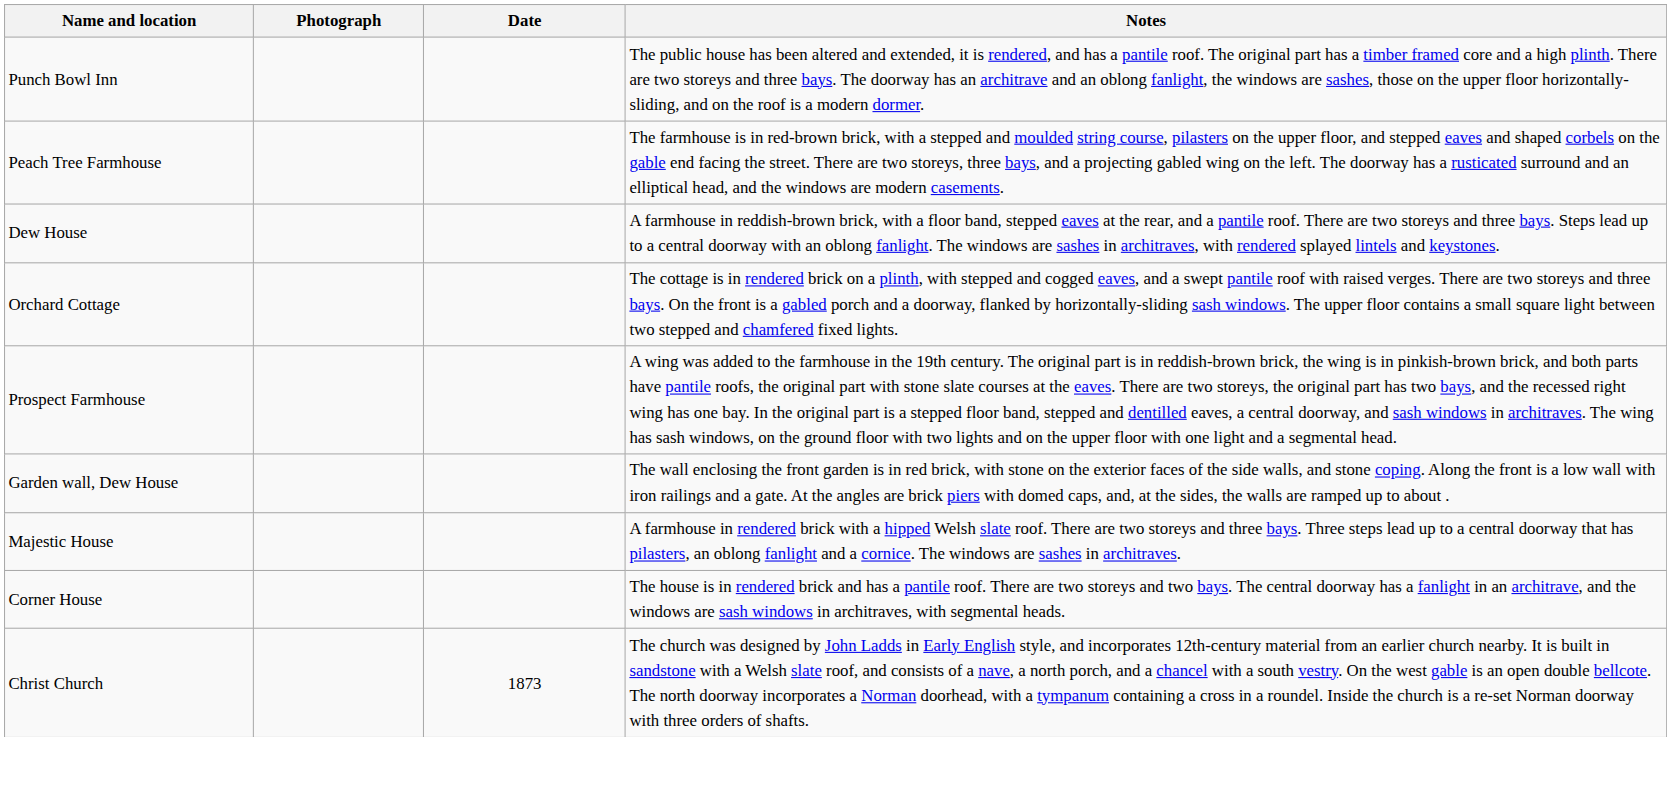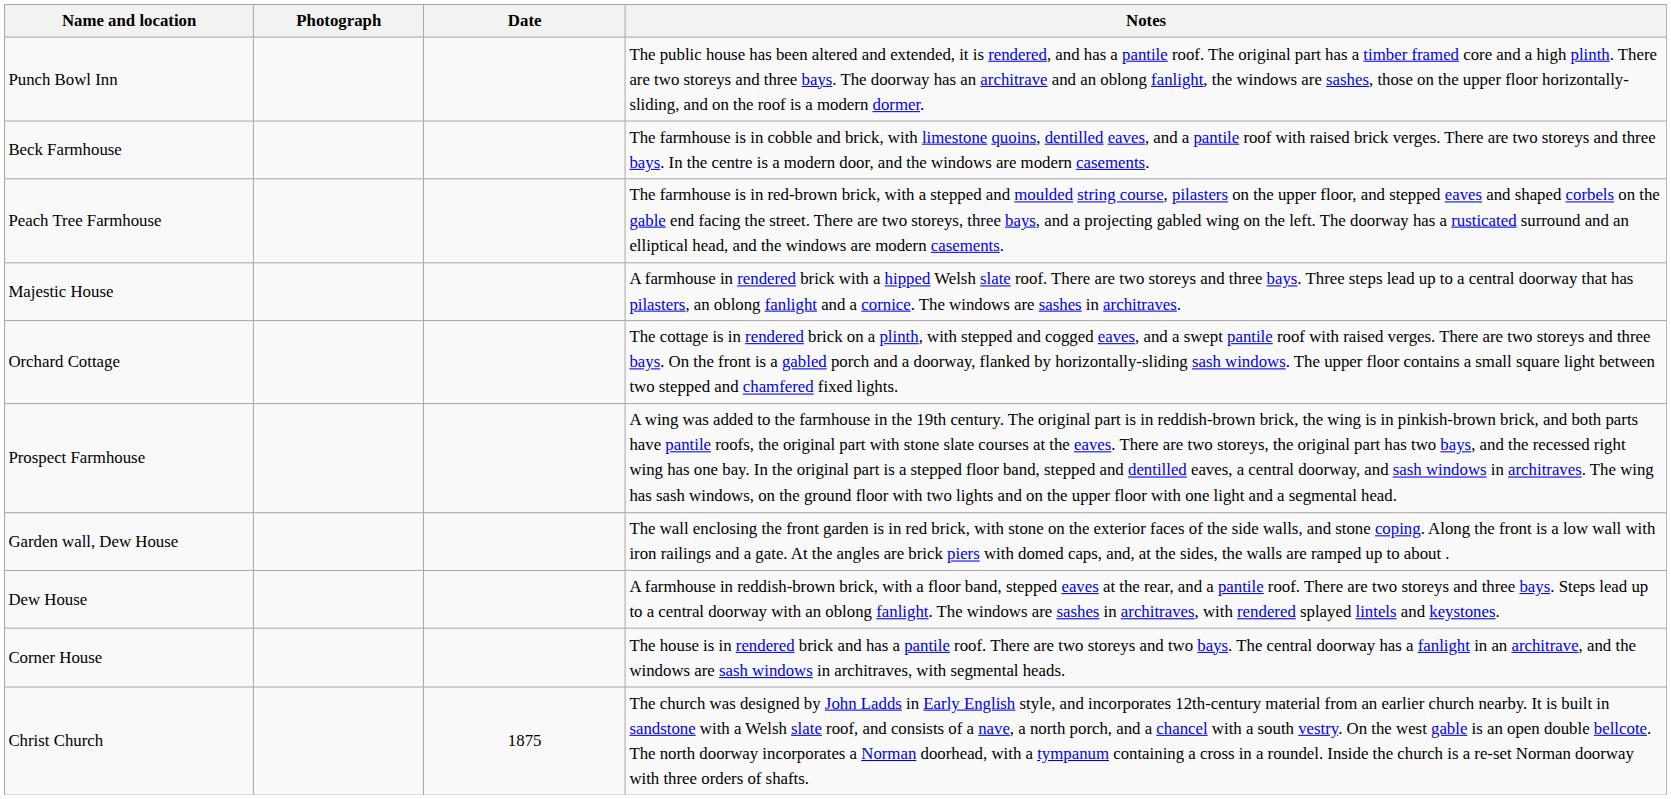+ row: (65, 149)
rows swapped: (48, 233) <-> (61, 541)
(525, 682) 1873 -> (525, 741) 1875
